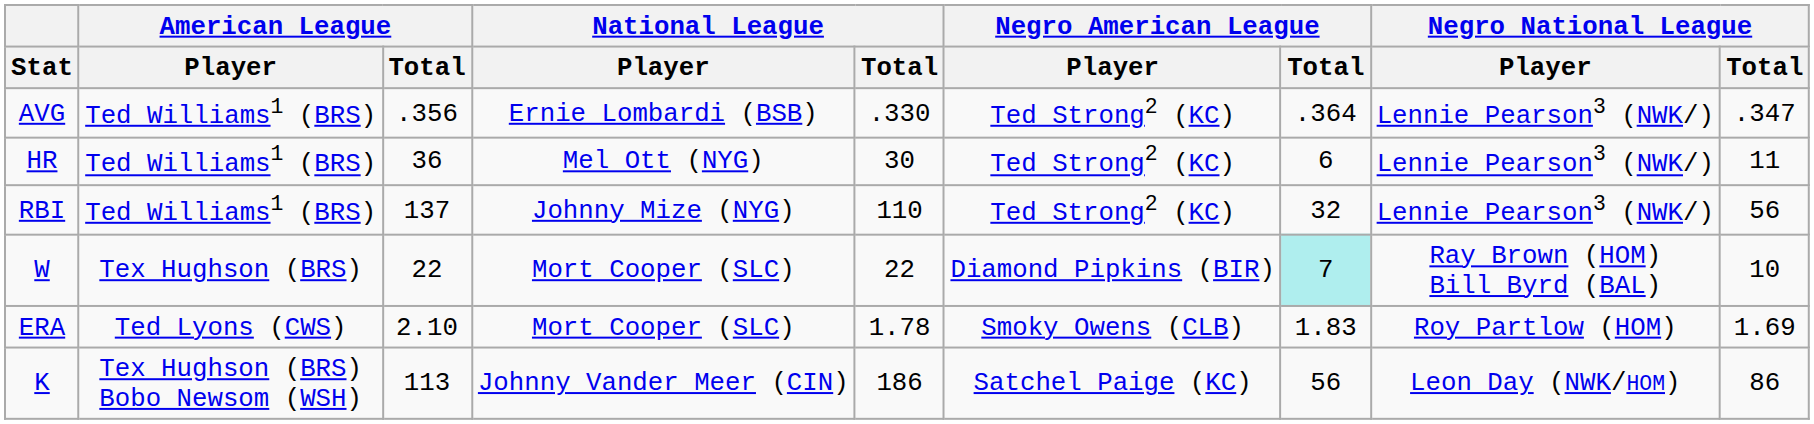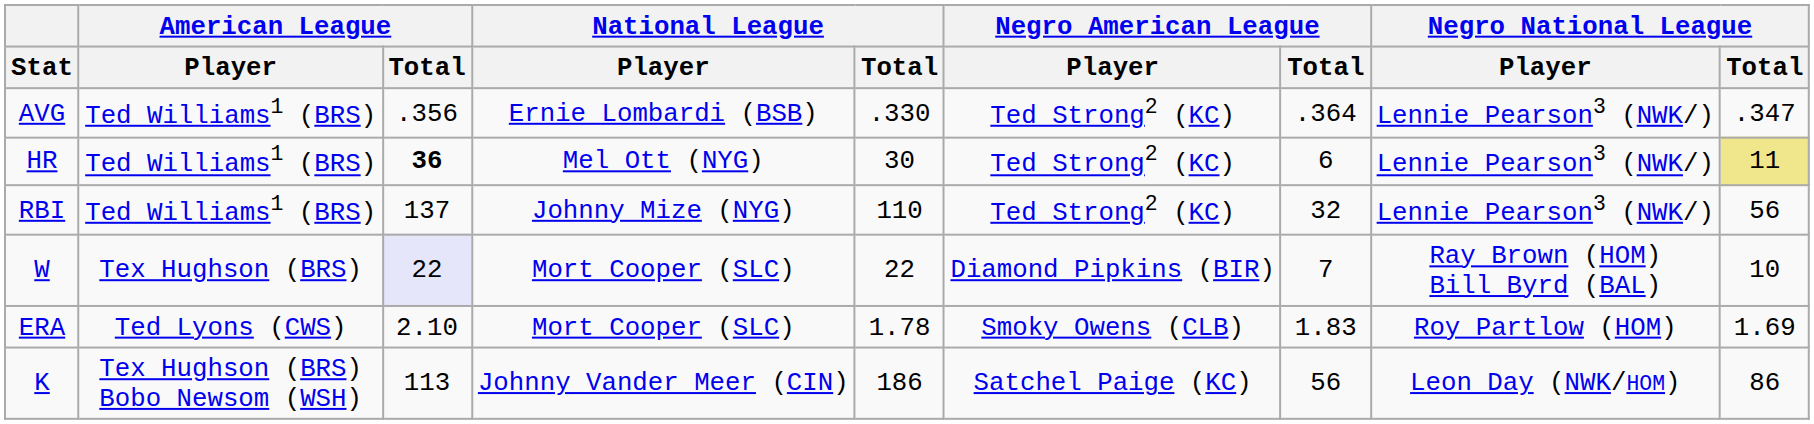(427, 162) normal -> (427, 162) bold
(1765, 162) no background -> (1765, 162) khaki background
(427, 270) no background -> (427, 270) lavender background
(1326, 270) paleturquoise background -> (1326, 270) no background
